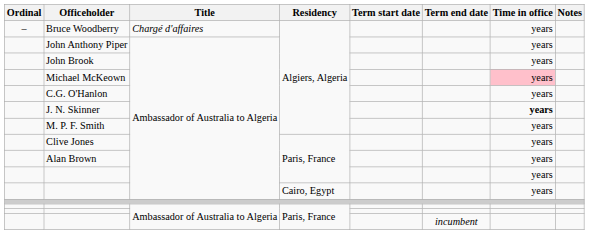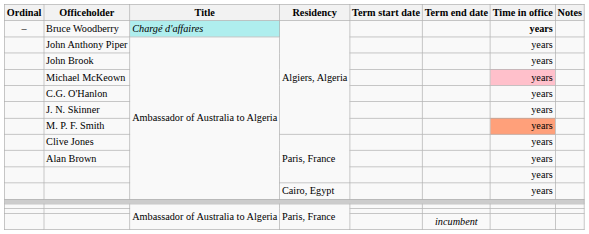(168, 28) no background -> (168, 28) paleturquoise background
(542, 28) normal -> (541, 28) bold
(541, 110) bold -> (542, 110) normal
(542, 126) no background -> (542, 126) lightsalmon background
